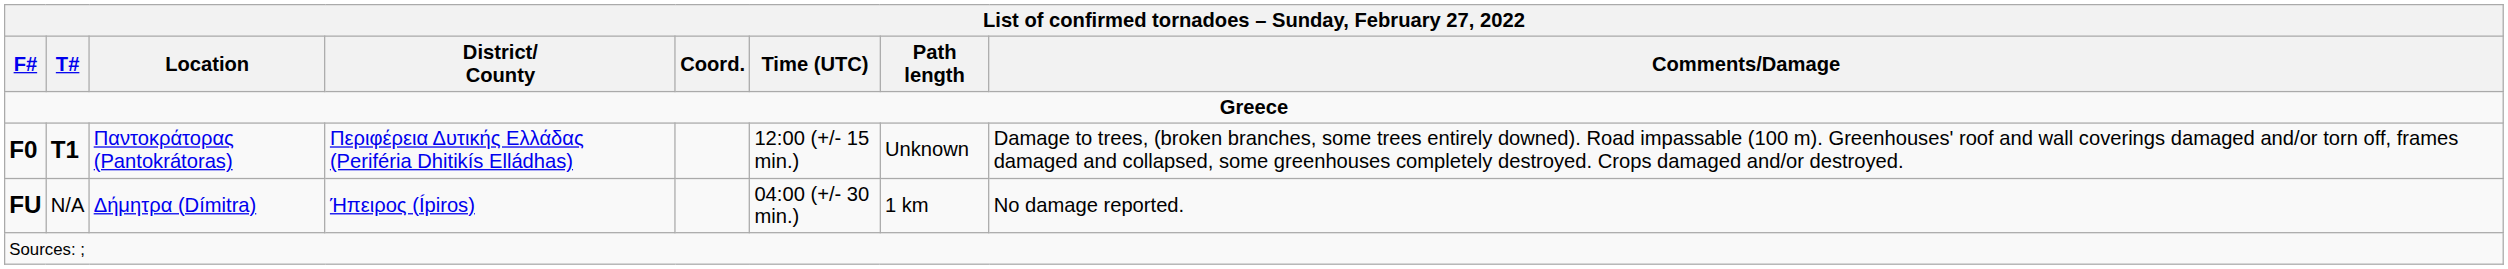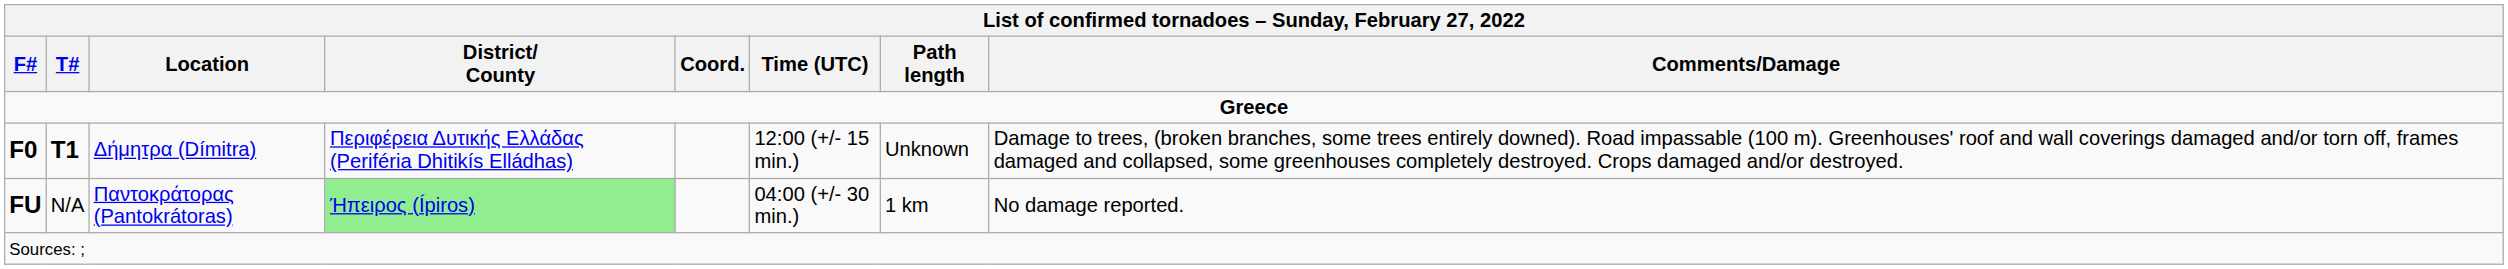(164, 150) Παντοκράτορας (Pantokrátoras) -> (175, 150) Δήμητρα (Dímitra)
(175, 205) Δήμητρα (Dímitra) -> (164, 205) Παντοκράτορας (Pantokrátoras)
(402, 205) no background -> (402, 205) lightgreen background
